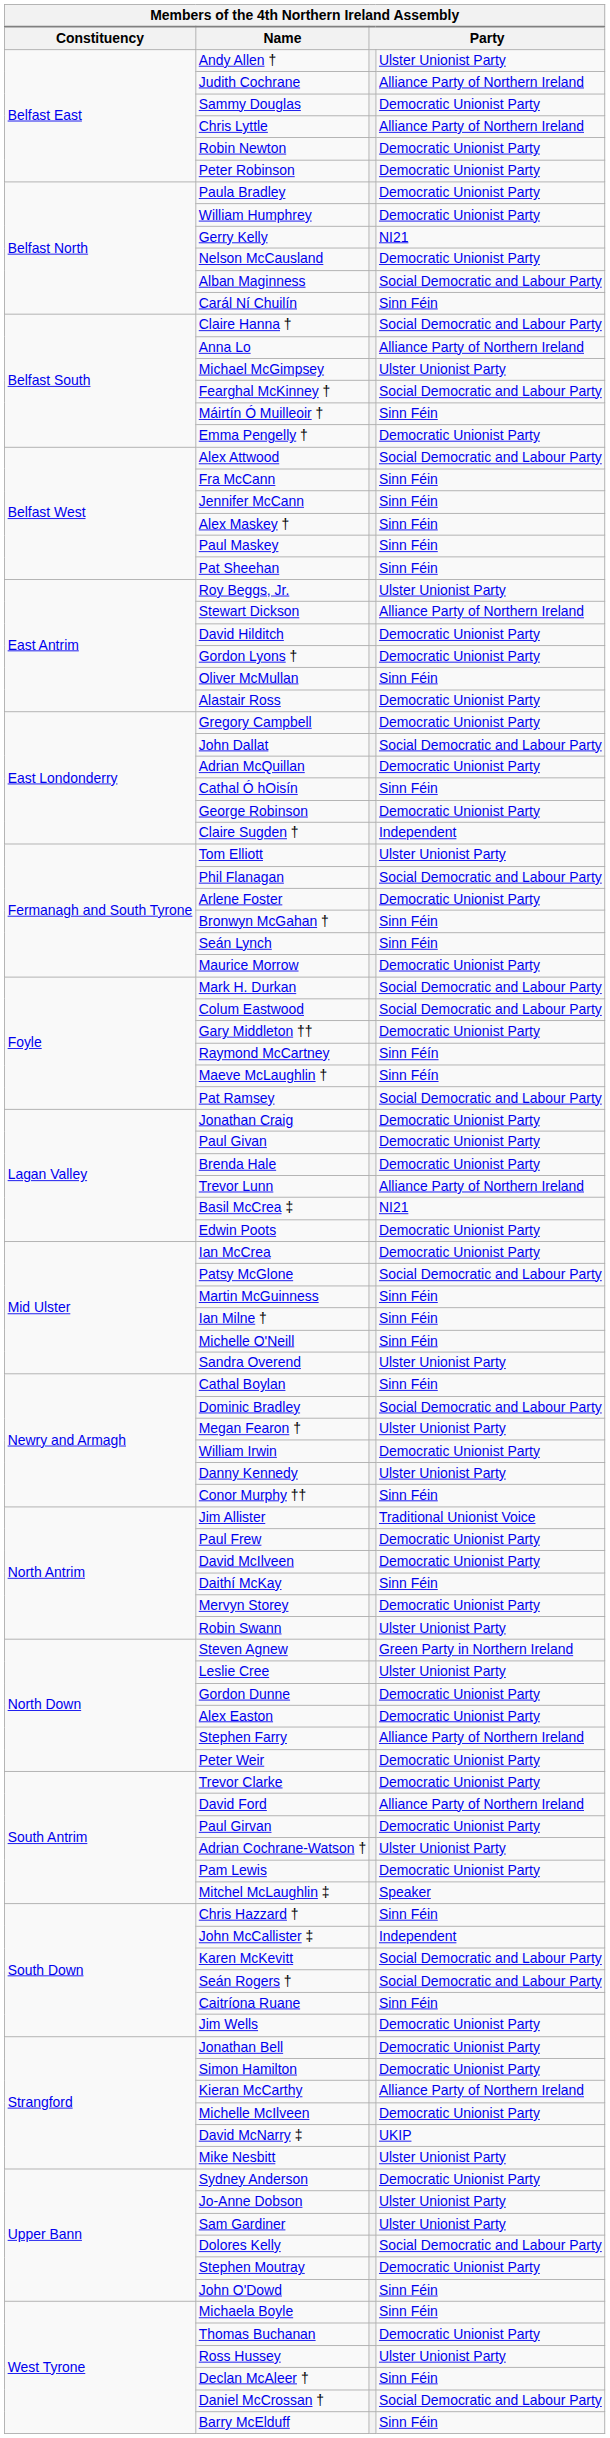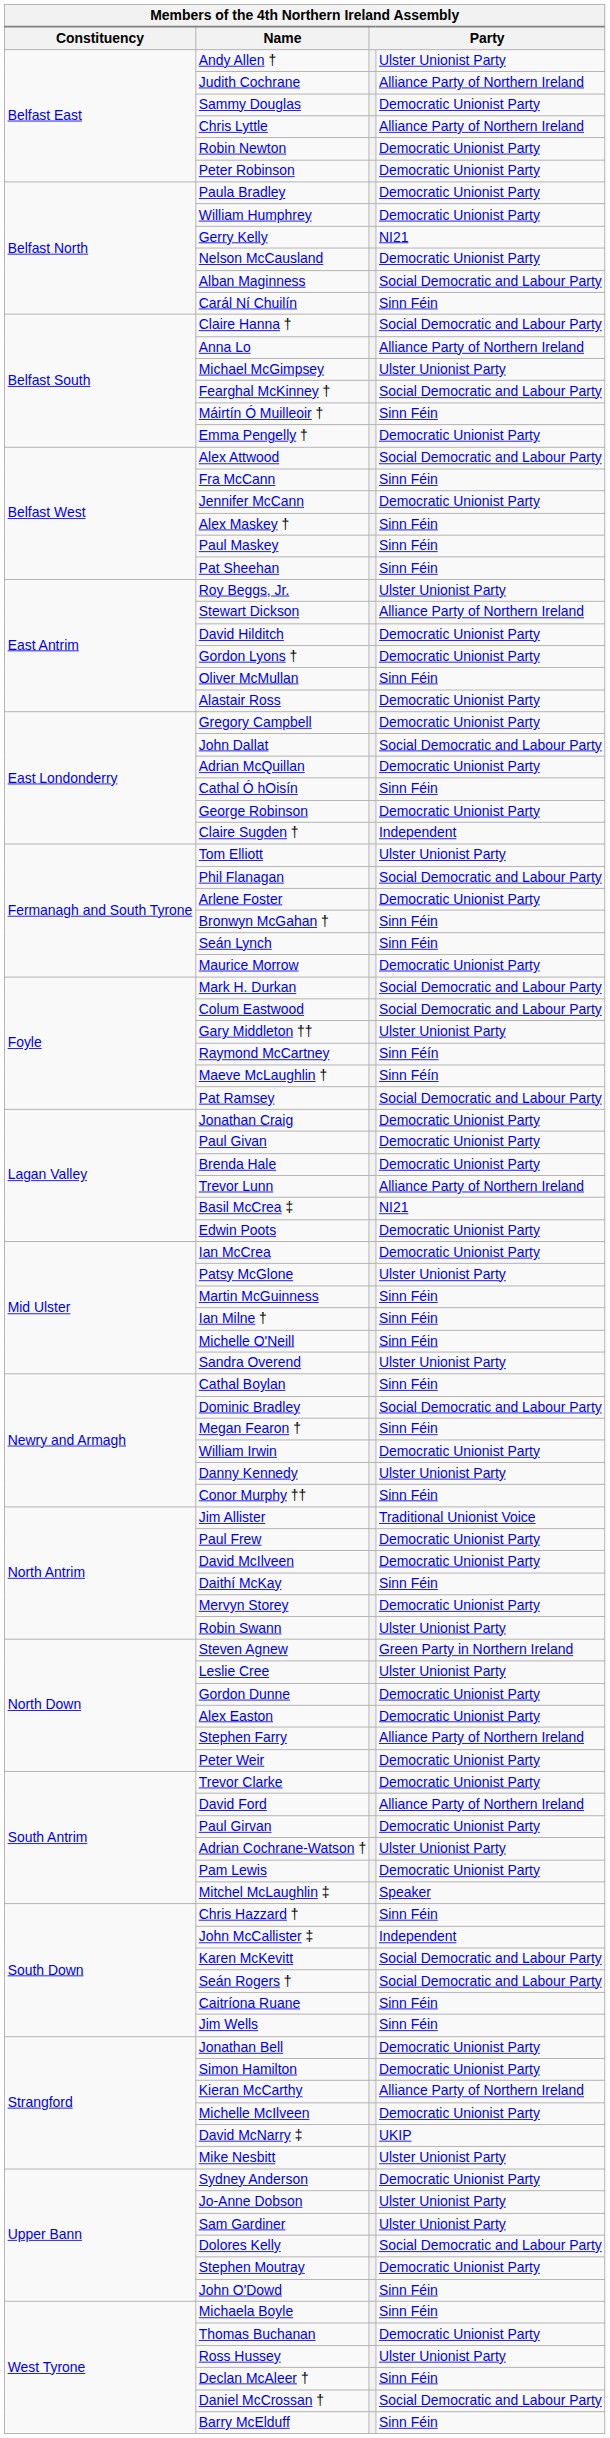(408, 502) Sinn Féin -> (459, 502) Democratic Unionist Party
(459, 1031) Democratic Unionist Party -> (442, 1031) Ulster Unionist Party
(490, 1274) Social Democratic and Labour Party -> (442, 1274) Ulster Unionist Party
(442, 1429) Ulster Unionist Party -> (408, 1429) Sinn Féin
(459, 2025) Democratic Unionist Party -> (408, 2025) Sinn Féin
